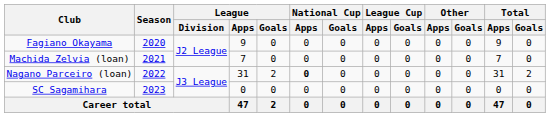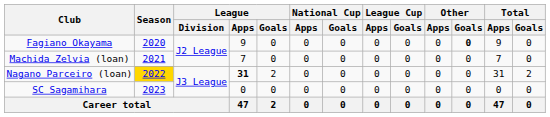(468, 43) normal -> (468, 43) bold
(154, 74) no background -> (154, 74) gold background
(243, 74) normal -> (243, 74) bold
(306, 74) bold -> (306, 74) normal
